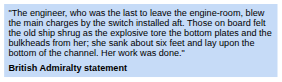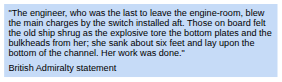(68, 68) bold -> (62, 68) normal
